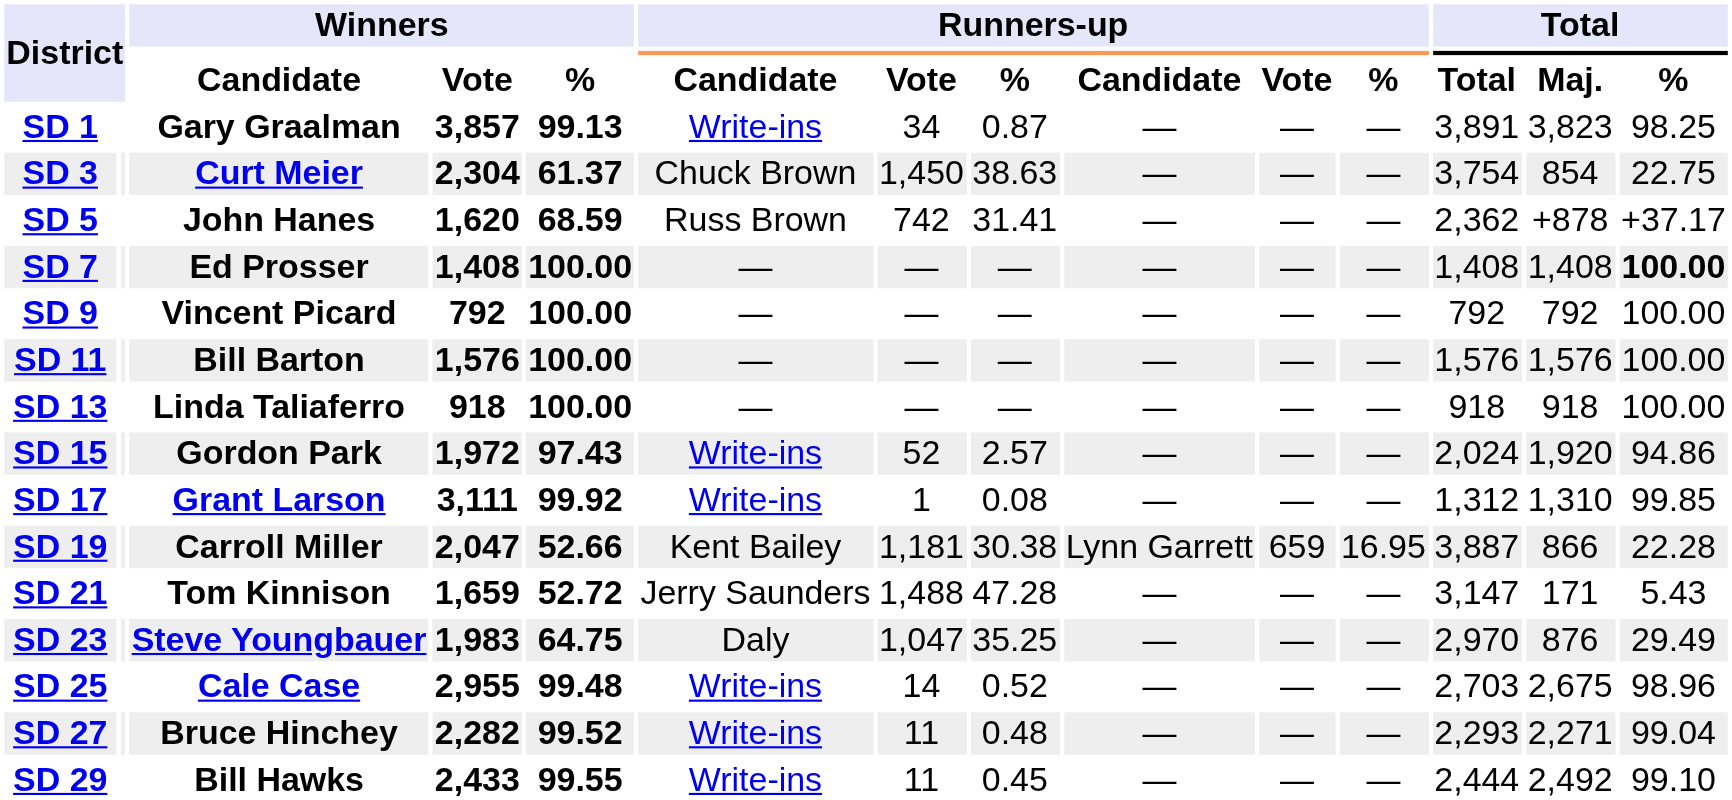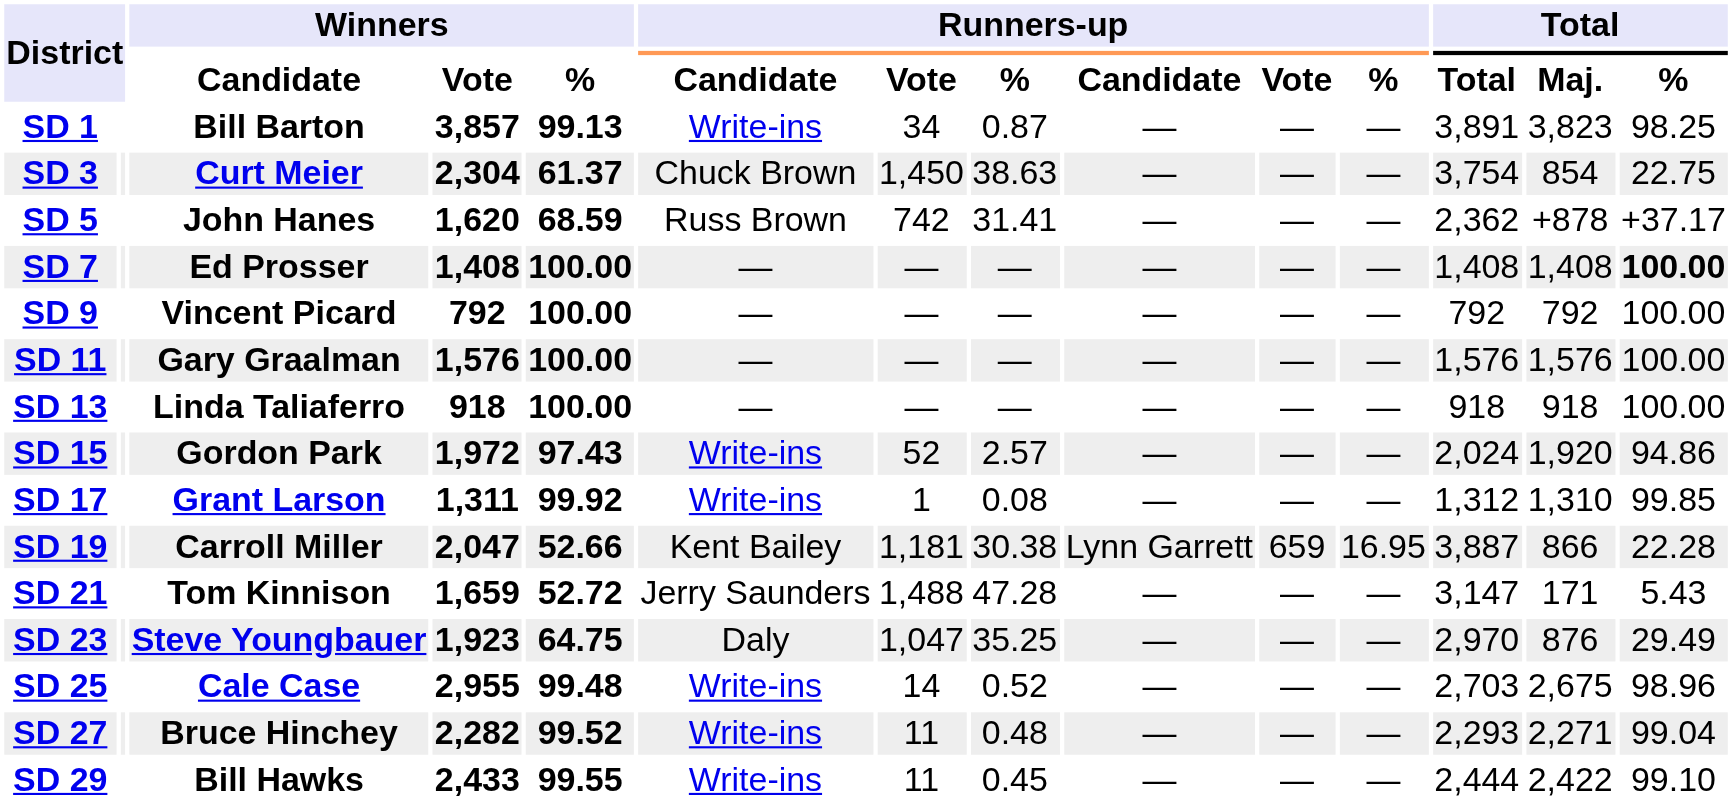(279, 126) Gary Graalman -> (279, 126) Bill Barton
(279, 359) Bill Barton -> (279, 359) Gary Graalman
(477, 499) 3,111 -> (477, 499) 1,311
(477, 639) 1,983 -> (477, 639) 1,923
(1570, 779) 2,492 -> (1570, 779) 2,422
